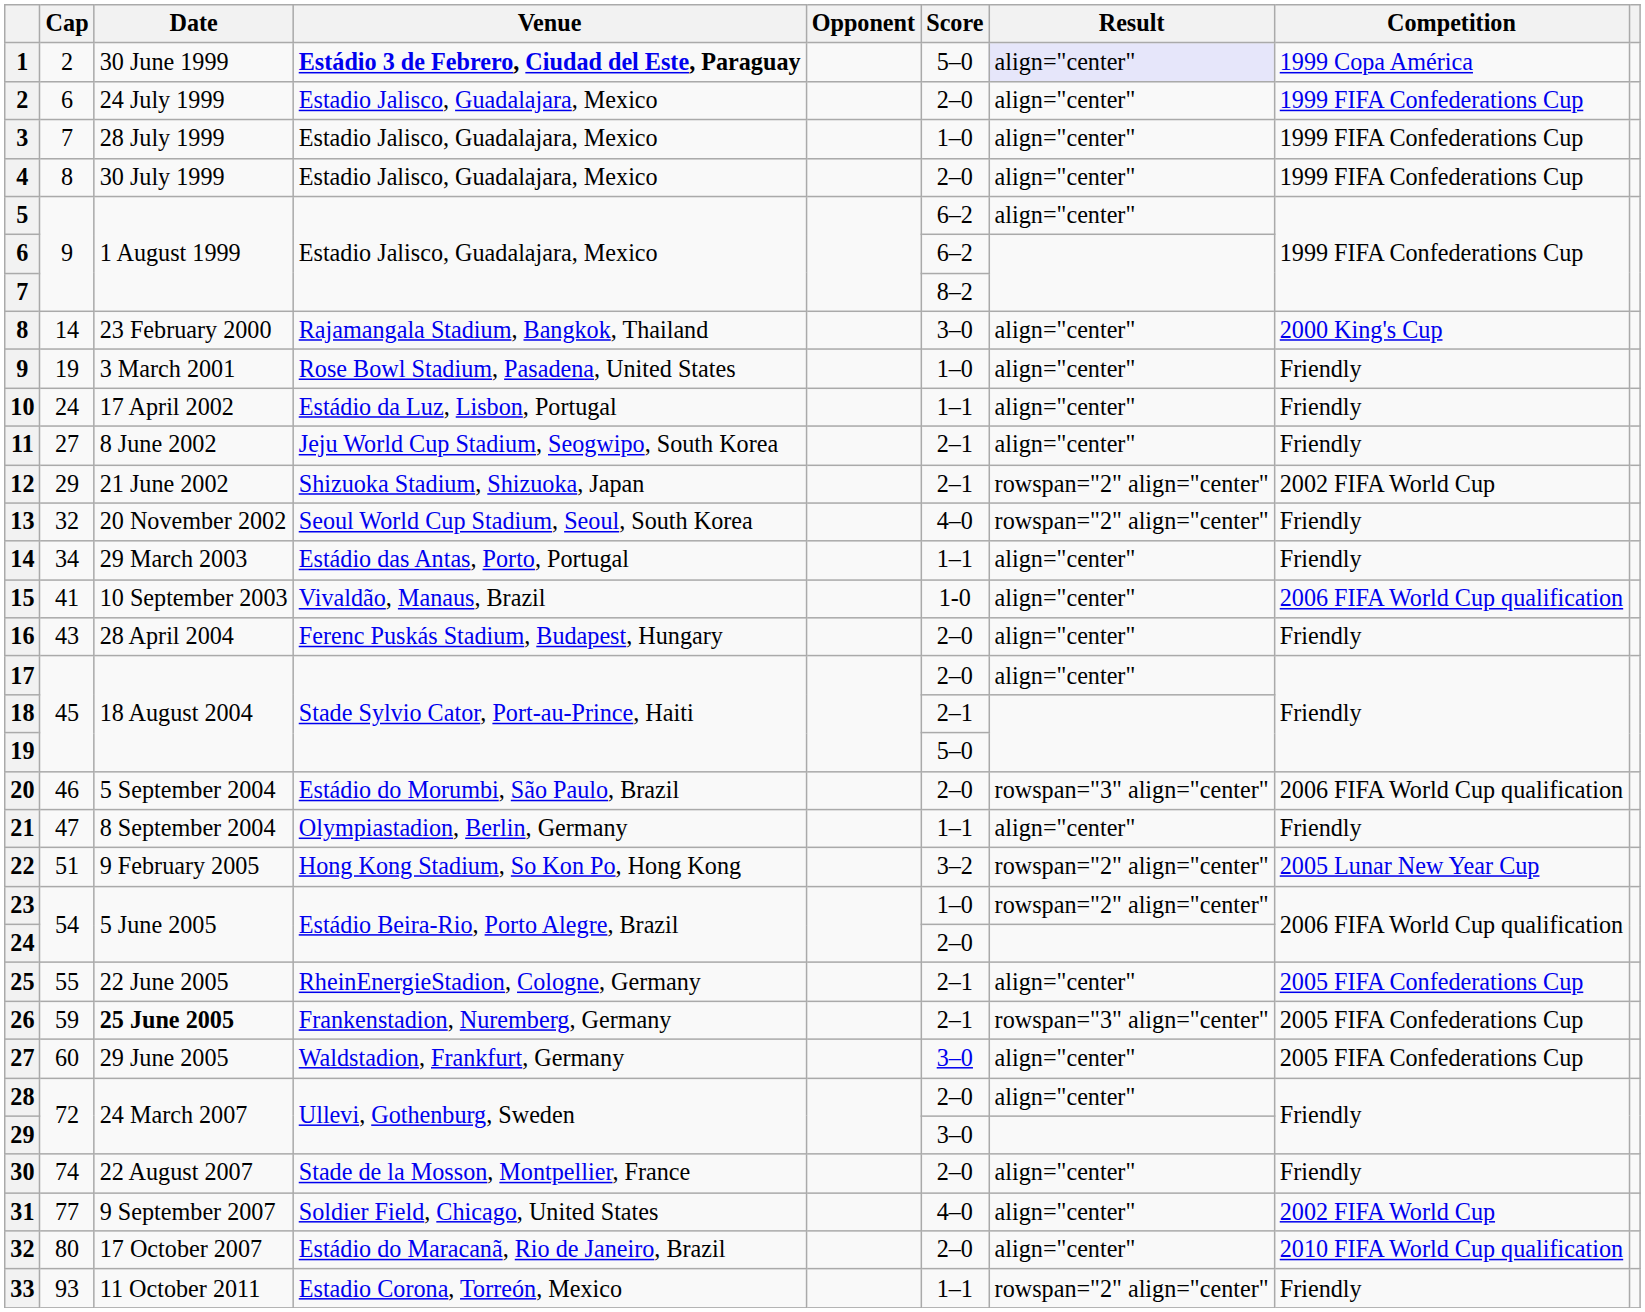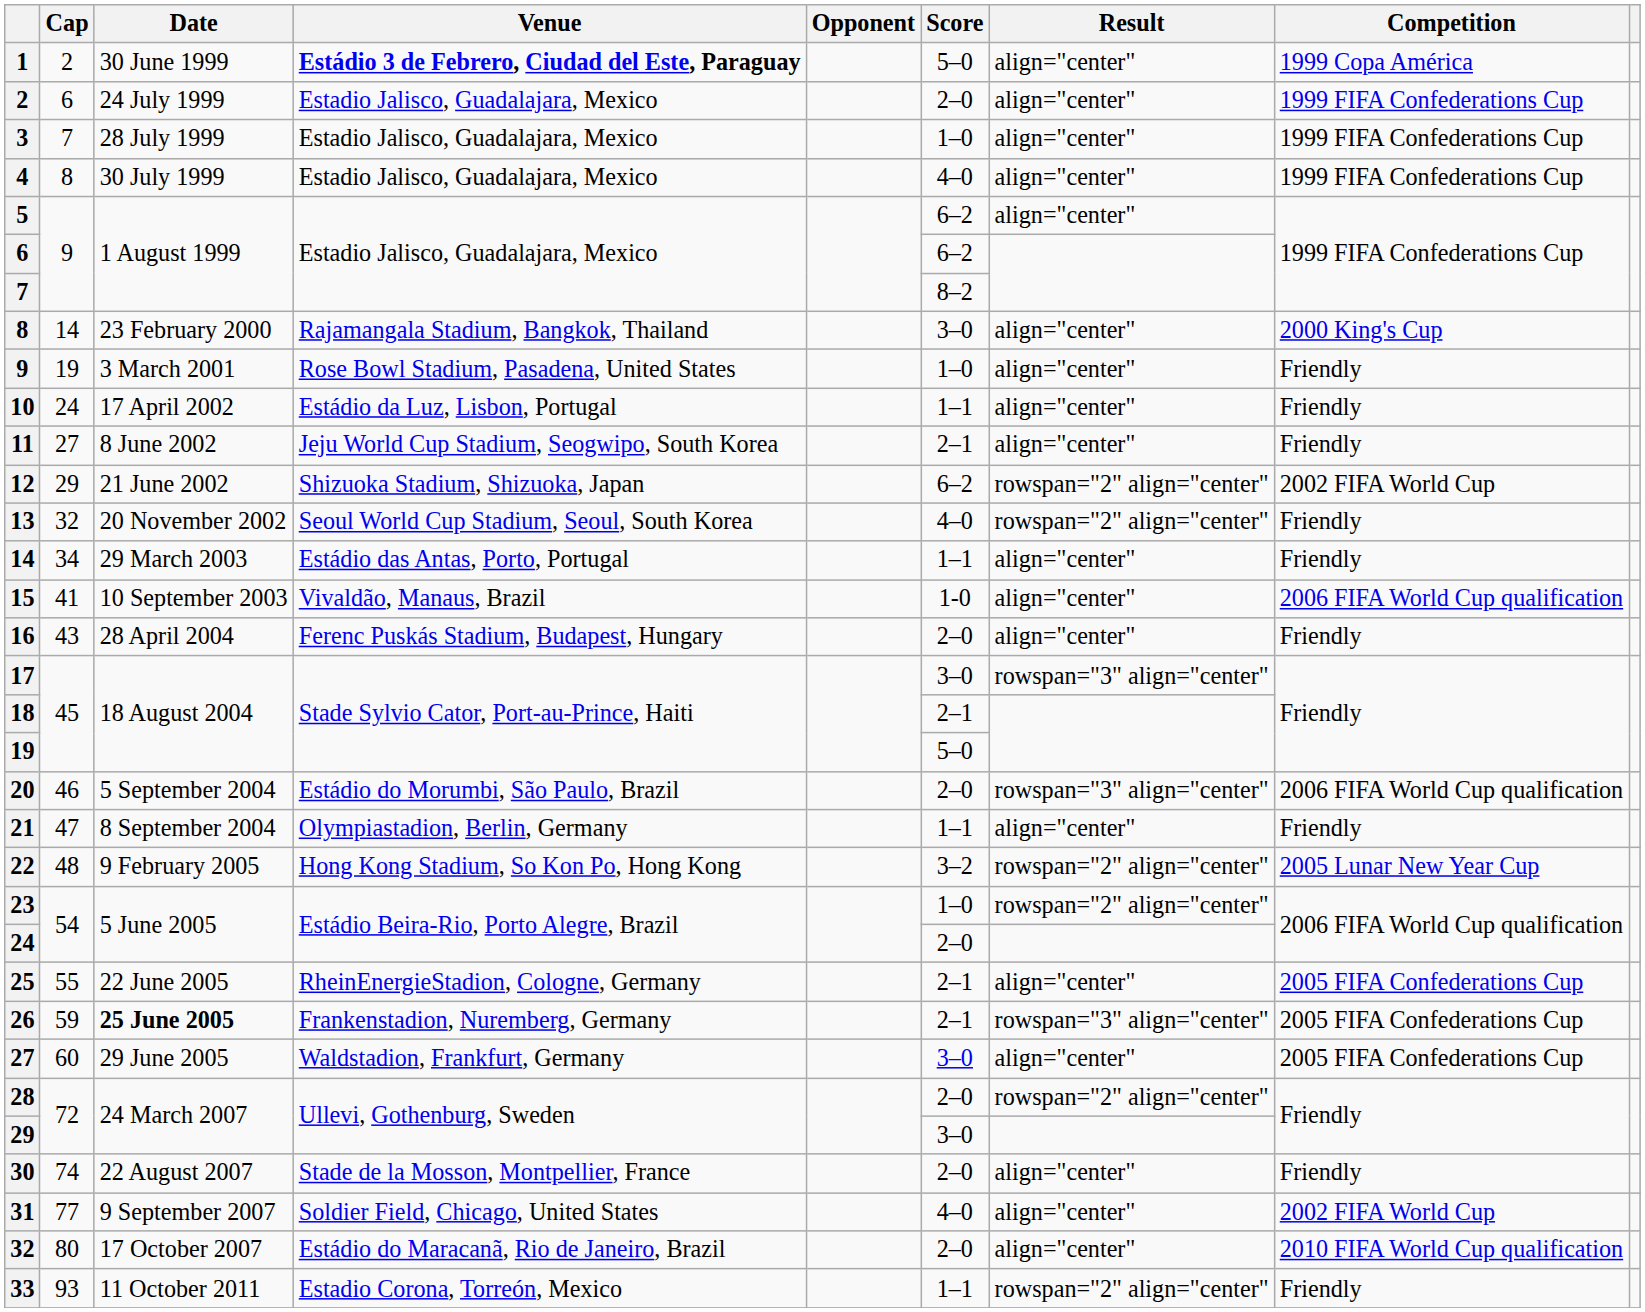(1065, 61) lavender background -> (1065, 61) no background
(955, 176) 2–0 -> (955, 176) 4–0
(955, 483) 2–1 -> (955, 483) 6–2
(955, 675) 2–0 -> (955, 675) 3–0
(1065, 675) align="center" -> (1132, 675) rowspan="3" align="center"
(67, 866) 51 -> (67, 866) 48
(1065, 1096) align="center" -> (1132, 1096) rowspan="2" align="center"
